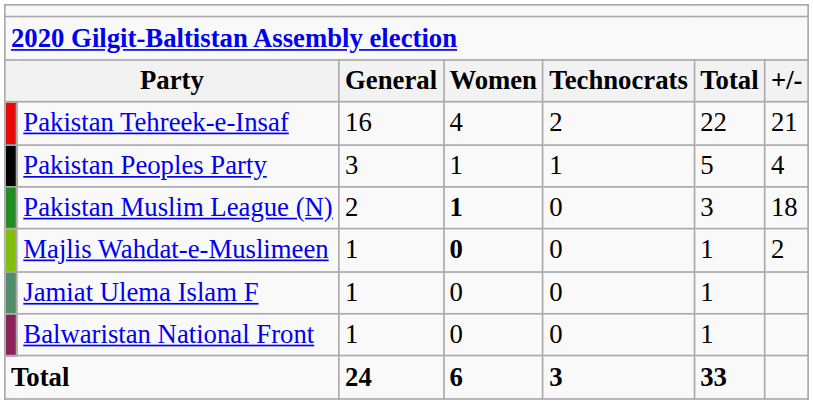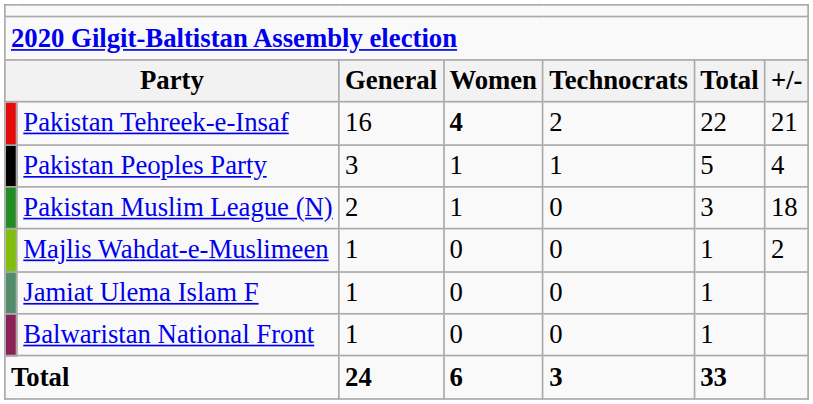(456, 122) normal -> (456, 122) bold
(456, 207) bold -> (456, 207) normal
(456, 249) bold -> (456, 249) normal
